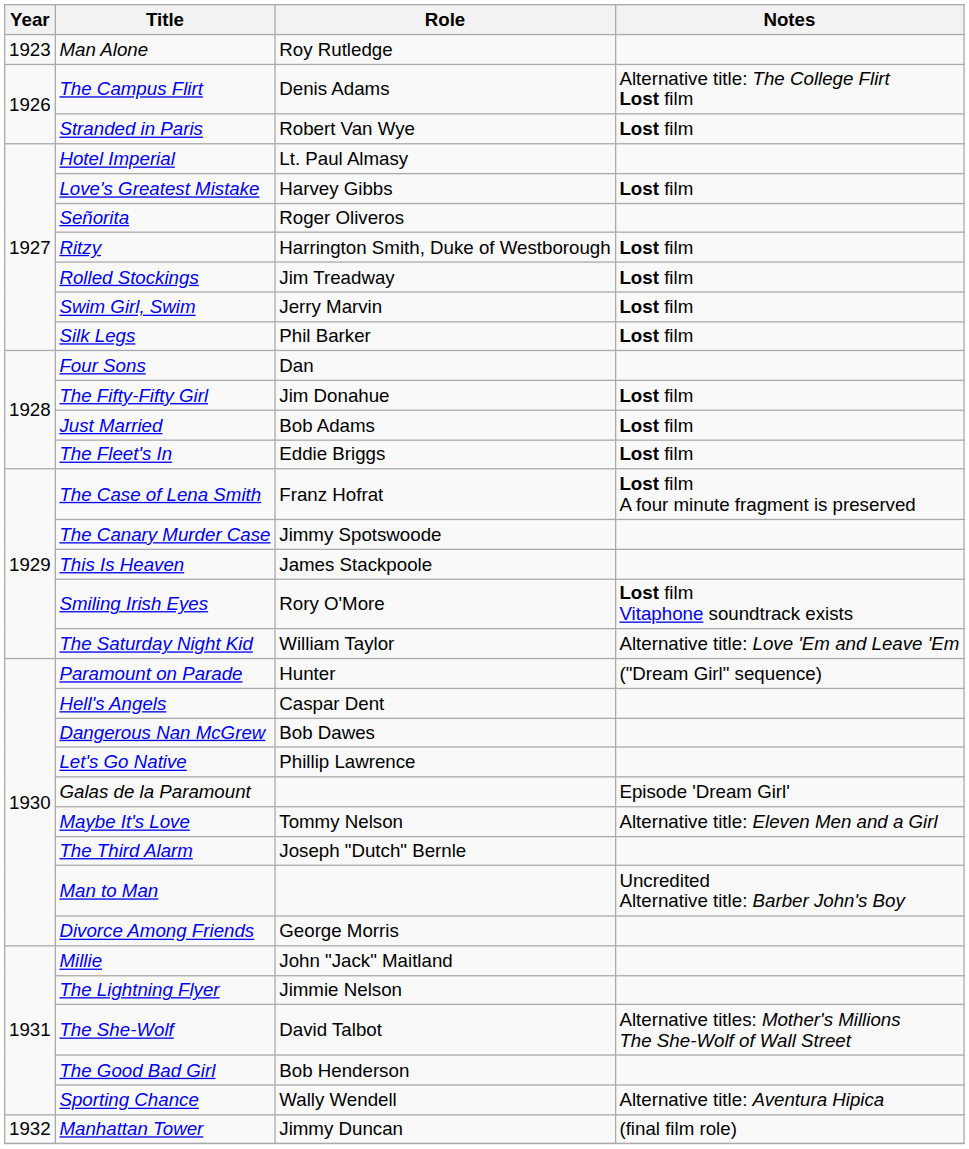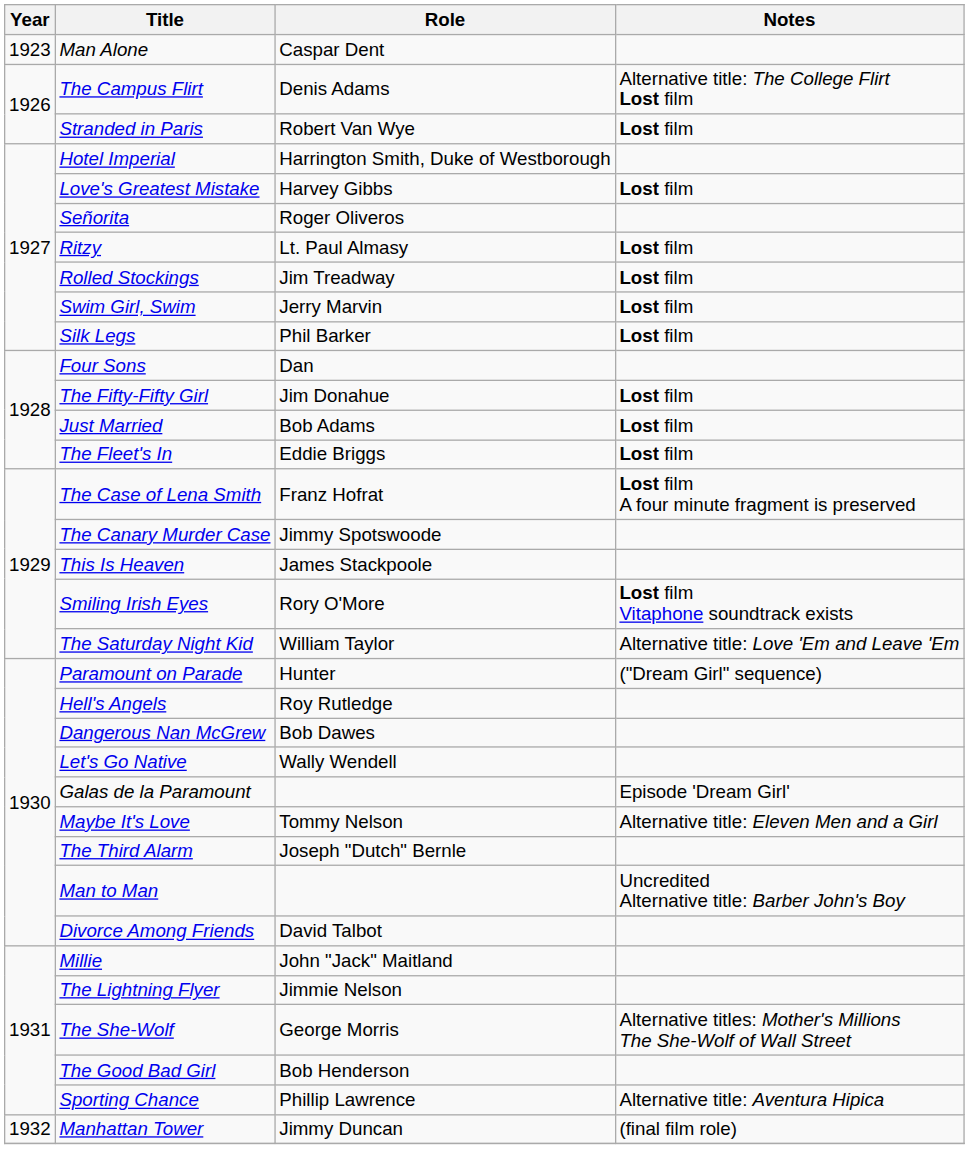(336, 49) Roy Rutledge -> (332, 49) Caspar Dent
(344, 159) Lt. Paul Almasy -> (445, 159) Harrington Smith, Duke of Westborough
(445, 248) Harrington Smith, Duke of Westborough -> (344, 248) Lt. Paul Almasy
(332, 703) Caspar Dent -> (336, 703) Roy Rutledge
(347, 762) Phillip Lawrence -> (338, 762) Wally Wendell
(339, 931) George Morris -> (331, 931) David Talbot
(331, 1030) David Talbot -> (339, 1030) George Morris
(338, 1100) Wally Wendell -> (347, 1100) Phillip Lawrence
